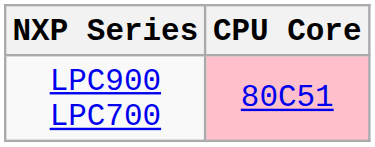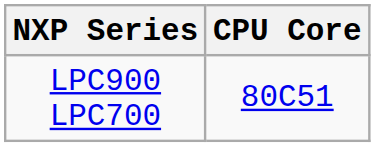(287, 99) pink background -> (287, 99) no background
